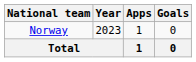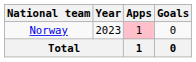(139, 30) no background -> (139, 30) pink background
